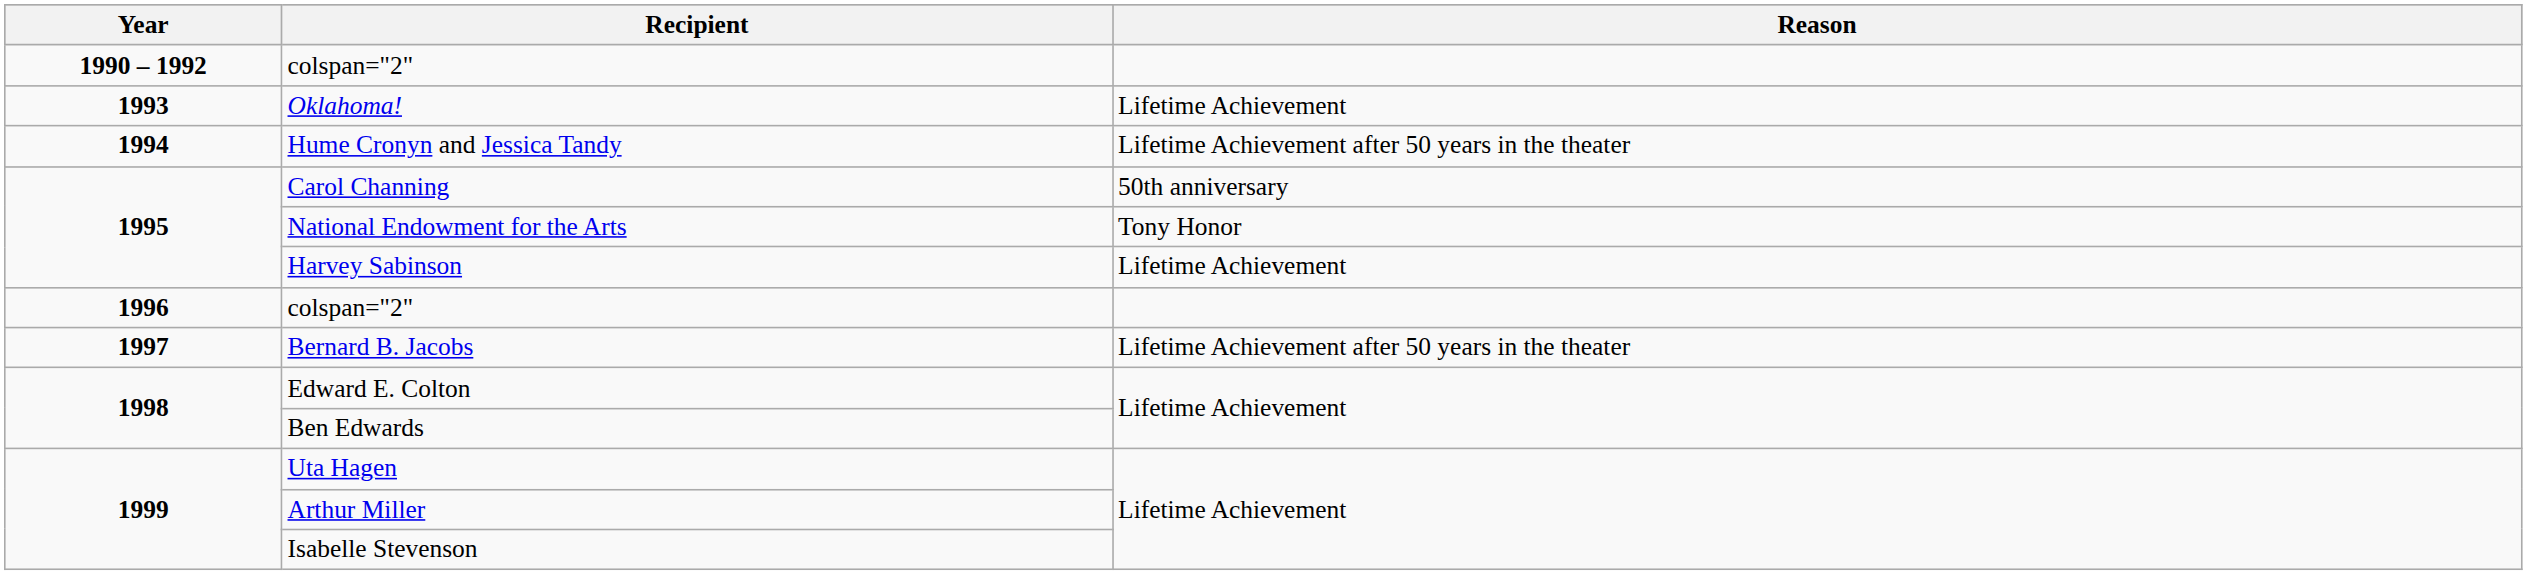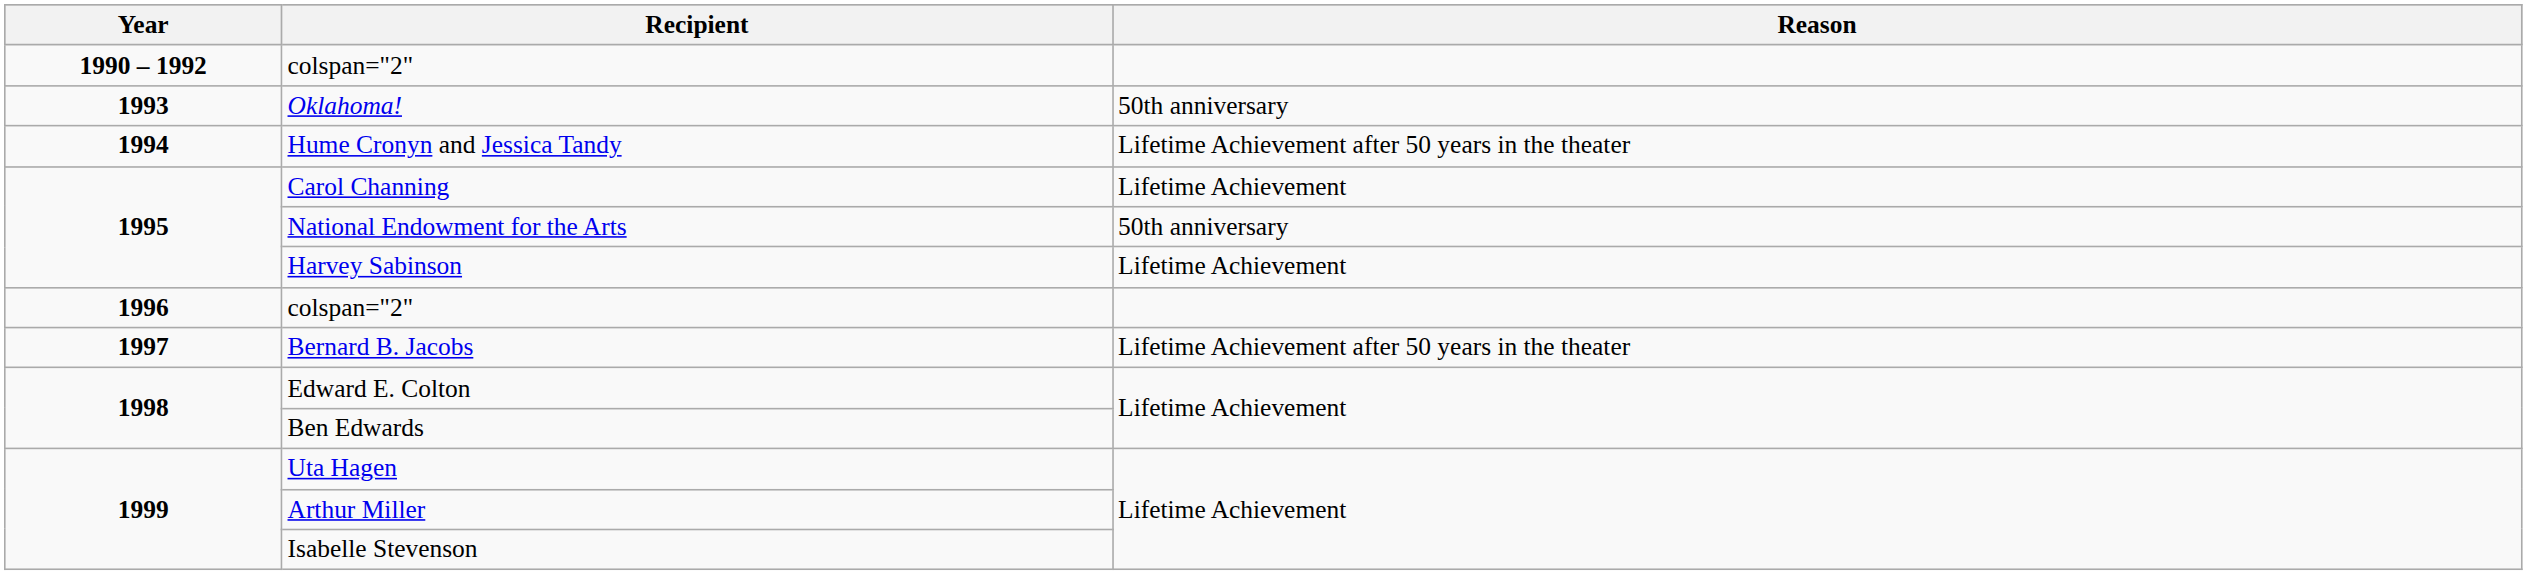(1232, 105) Lifetime Achievement -> (1203, 105) 50th anniversary
(1203, 186) 50th anniversary -> (1232, 186) Lifetime Achievement
(1180, 226) Tony Honor -> (1203, 226) 50th anniversary
